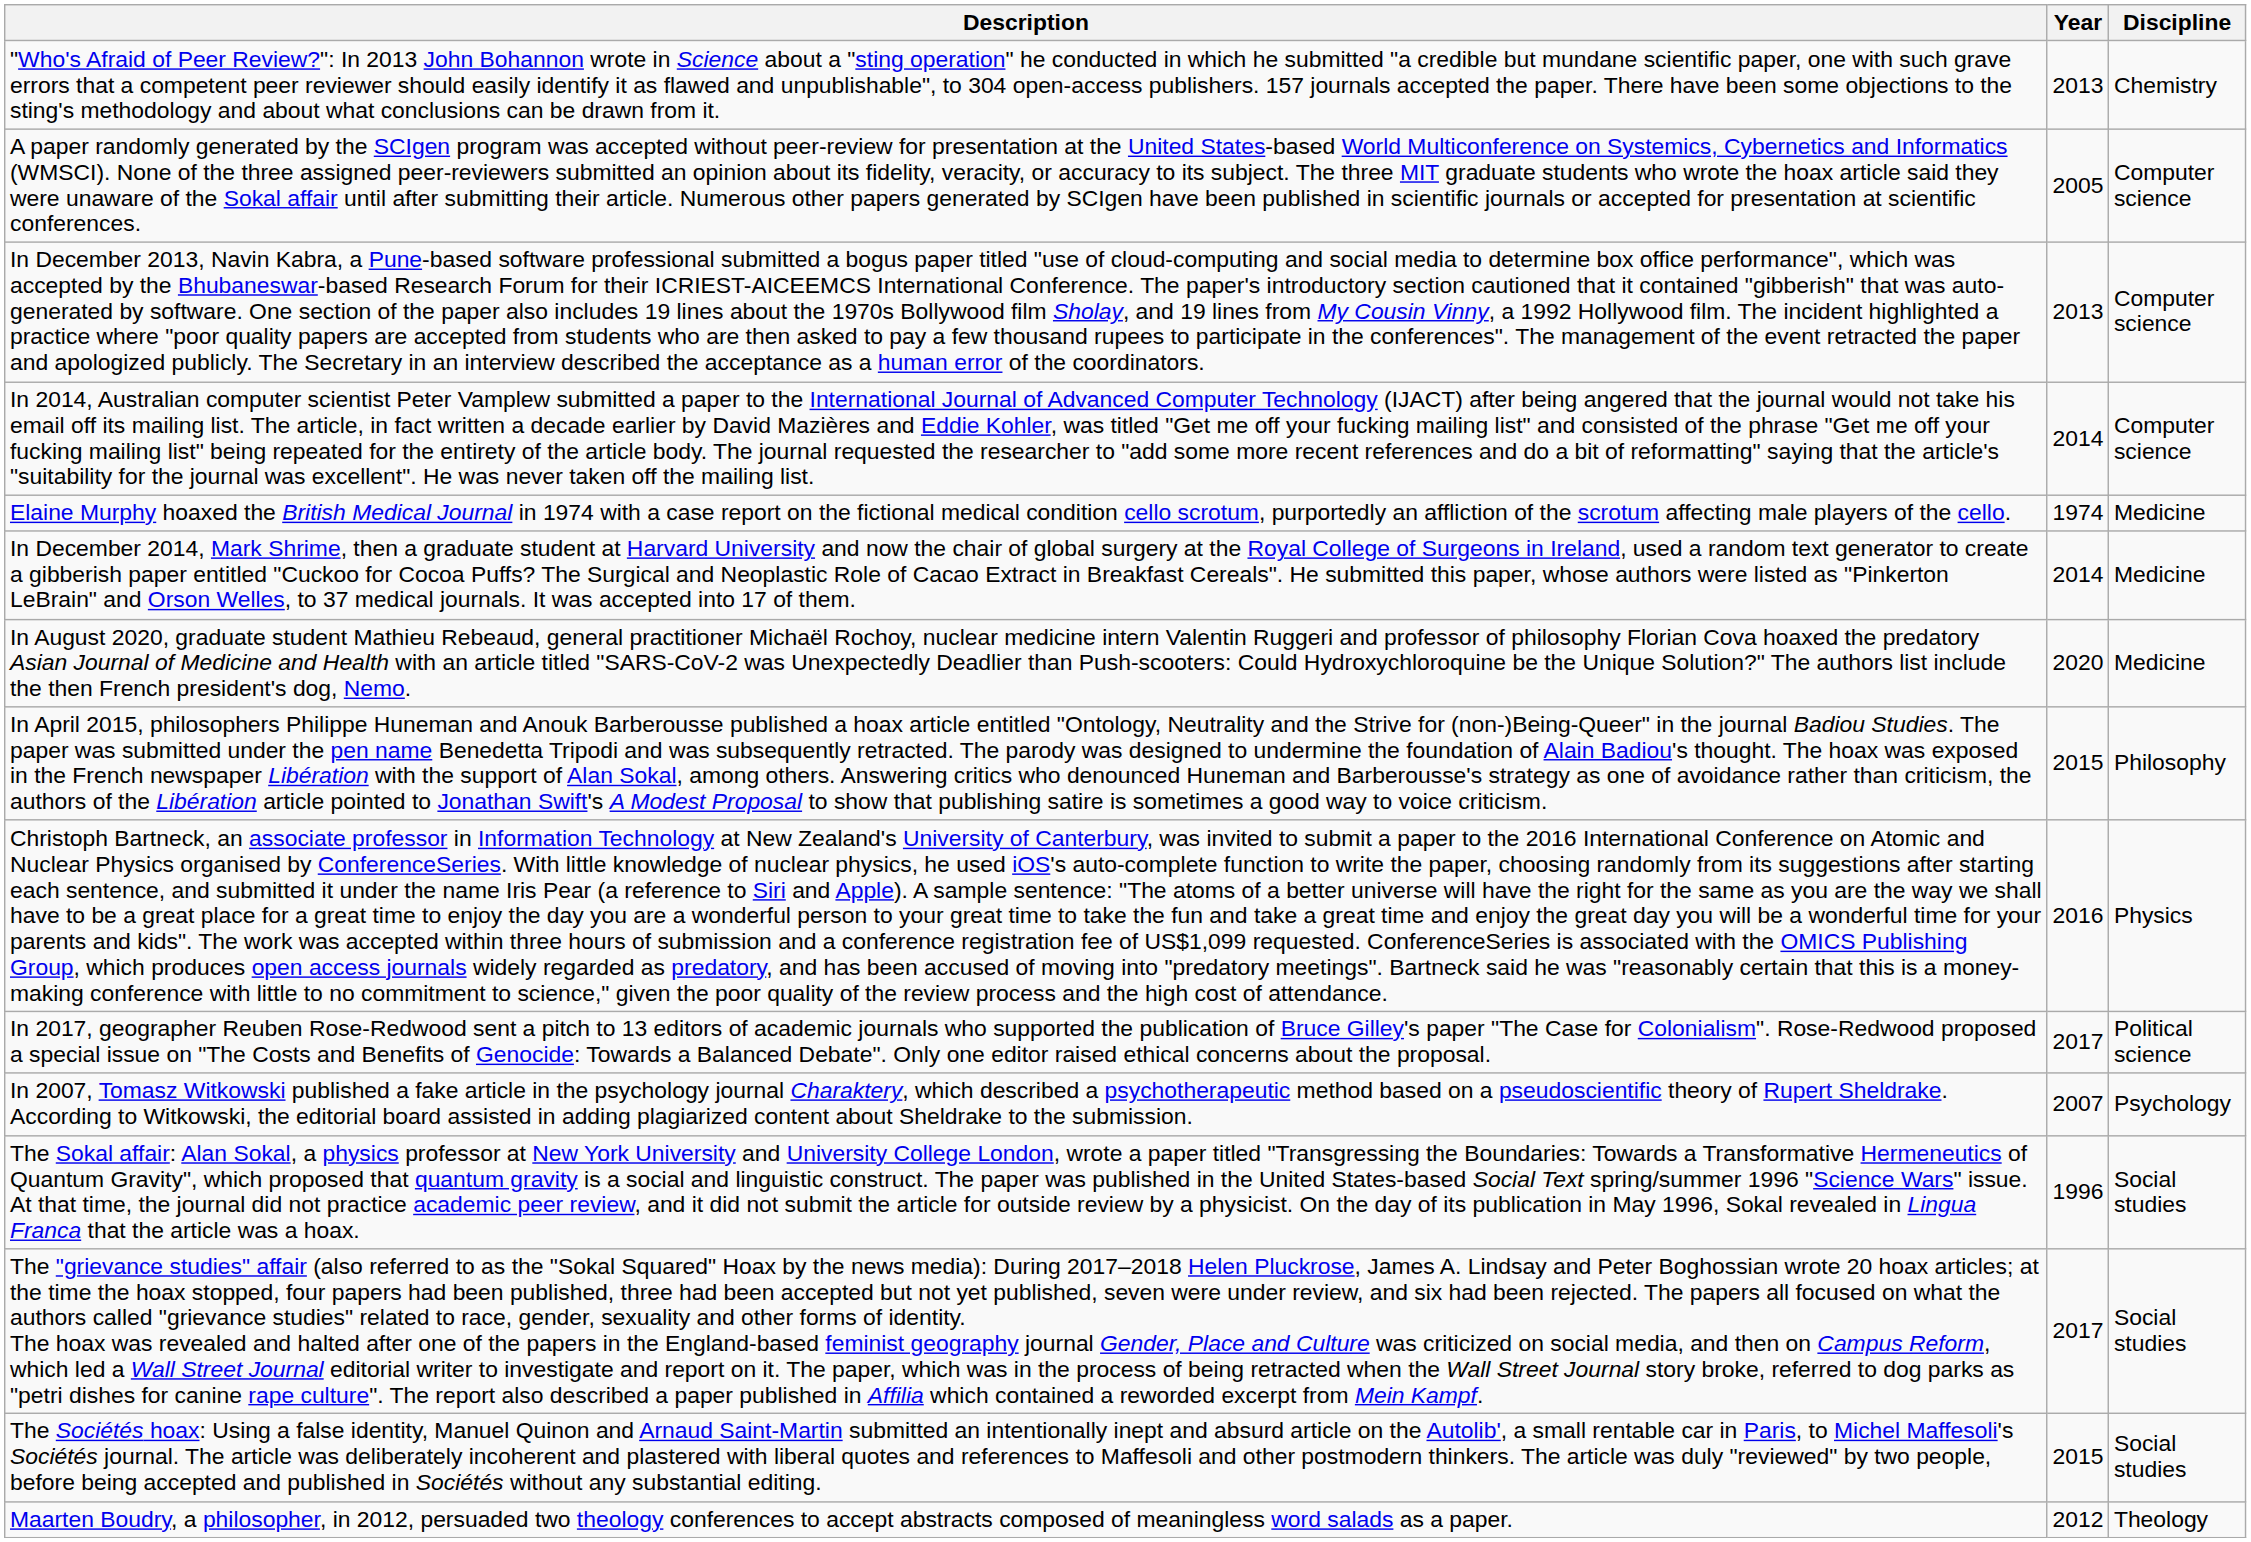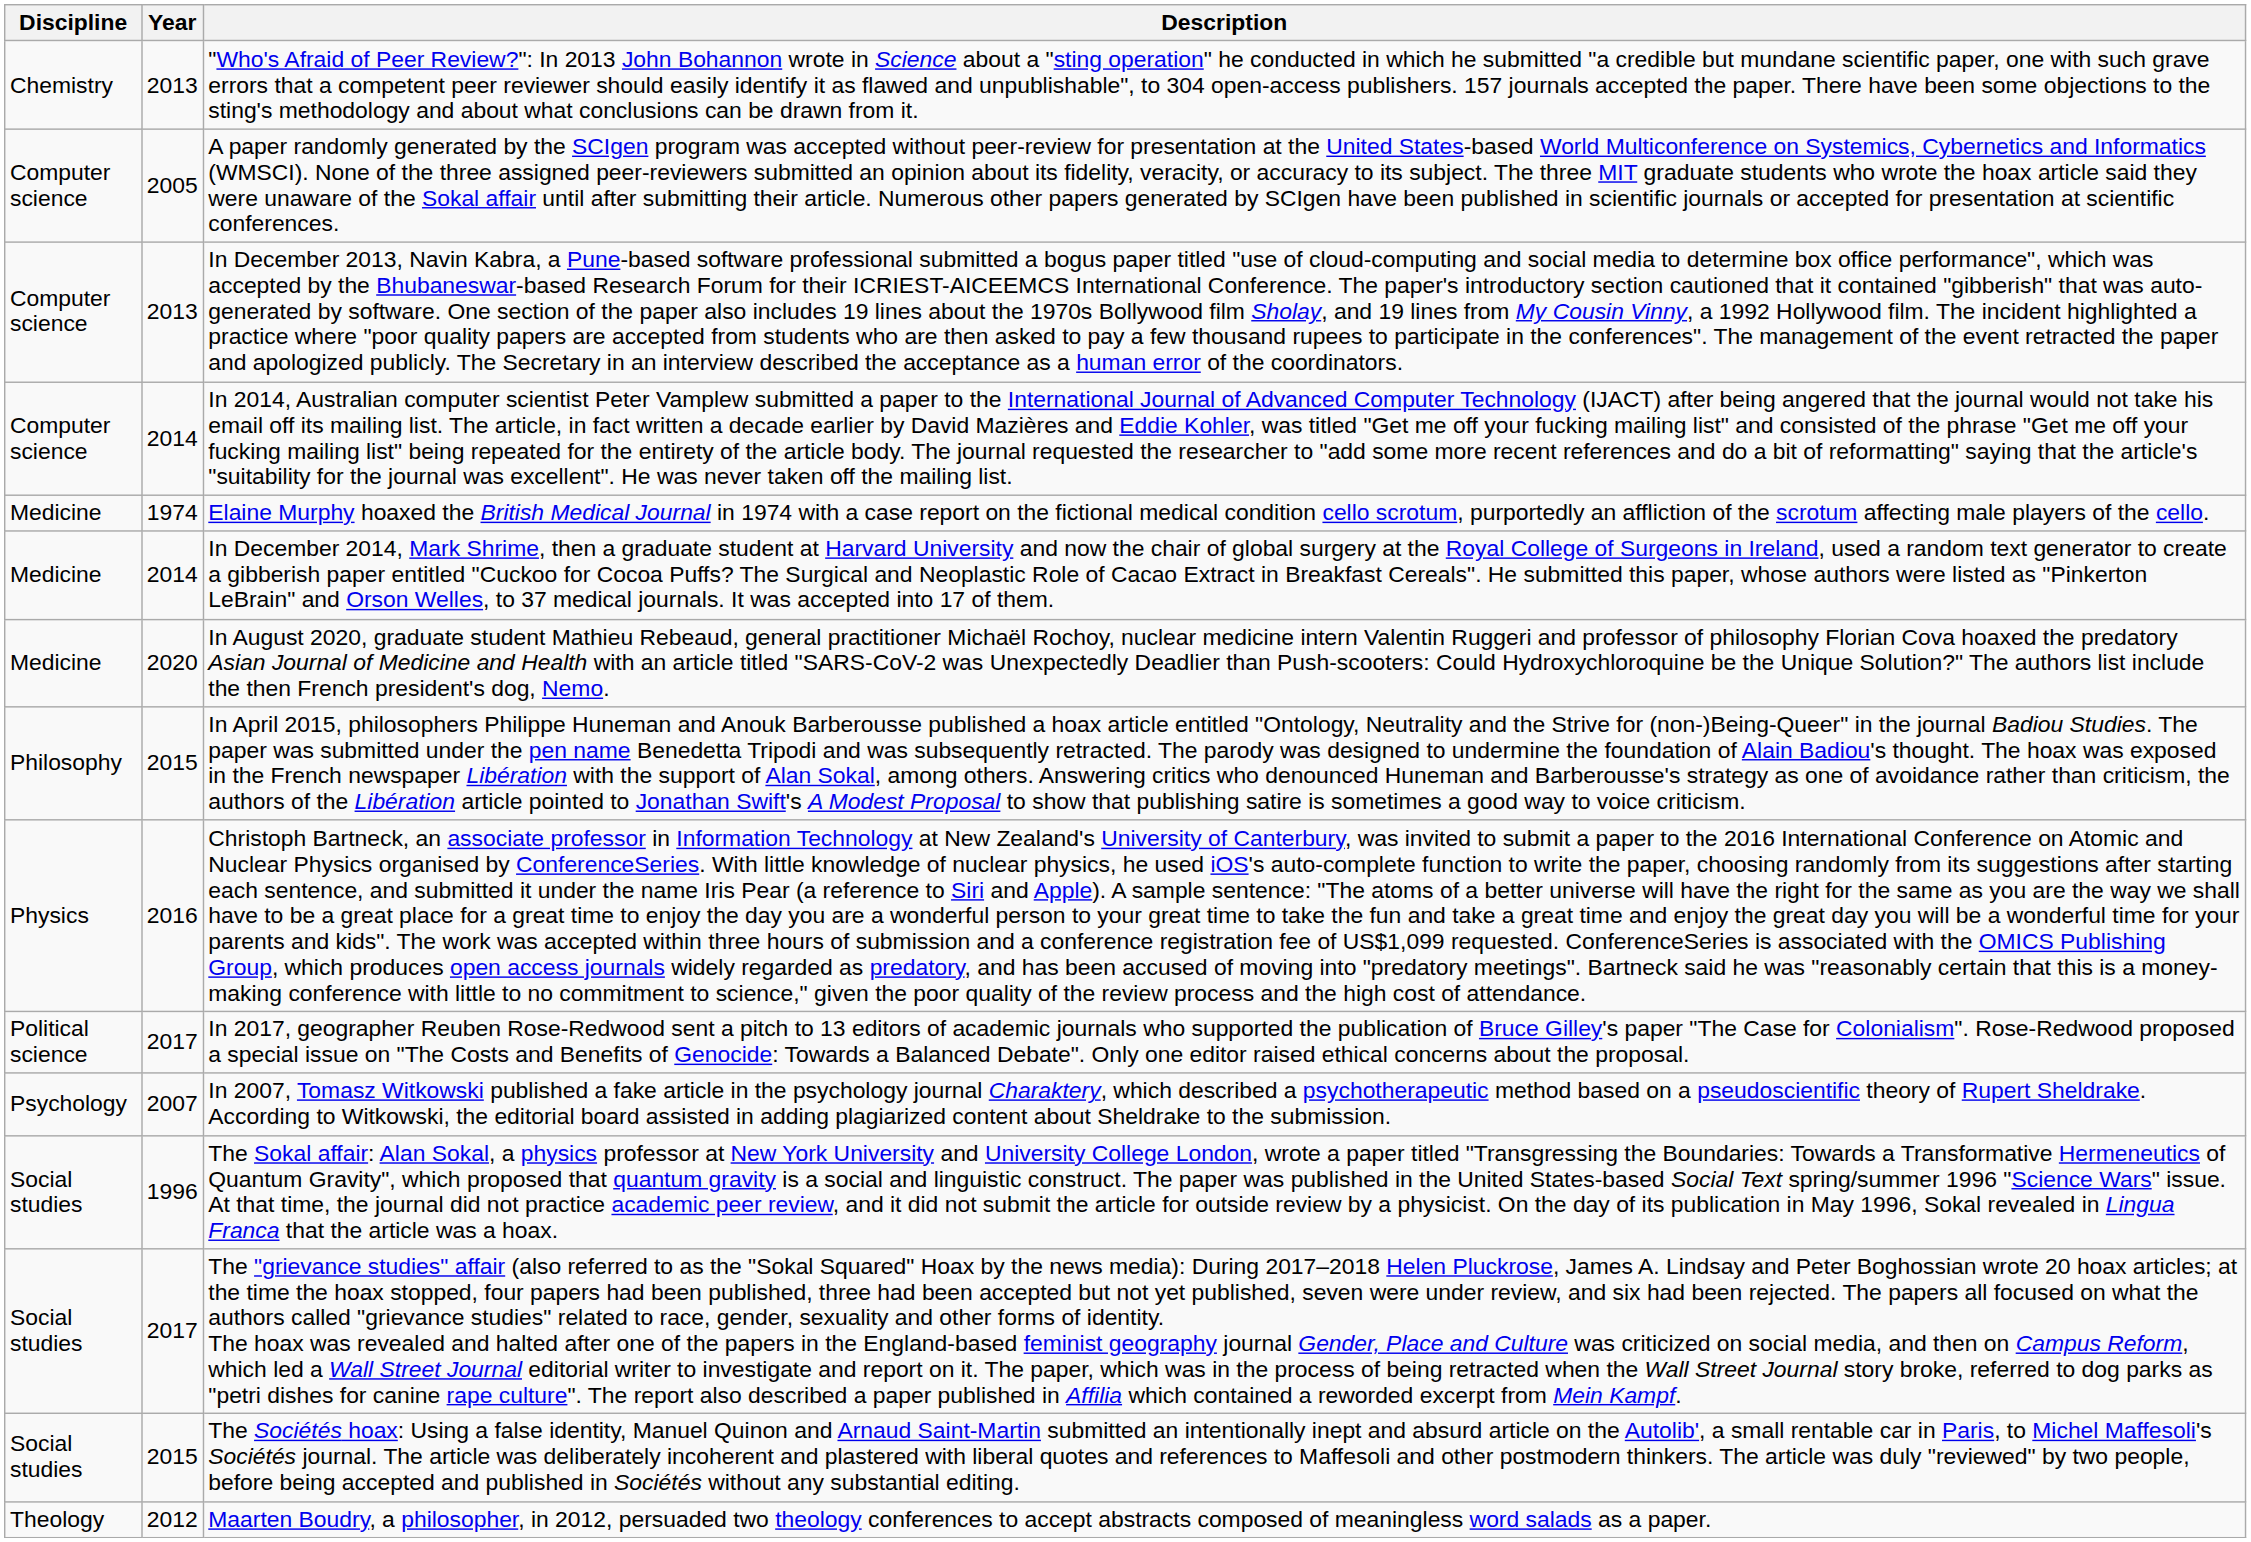columns swapped: (2177, 22) <-> (1026, 22)
